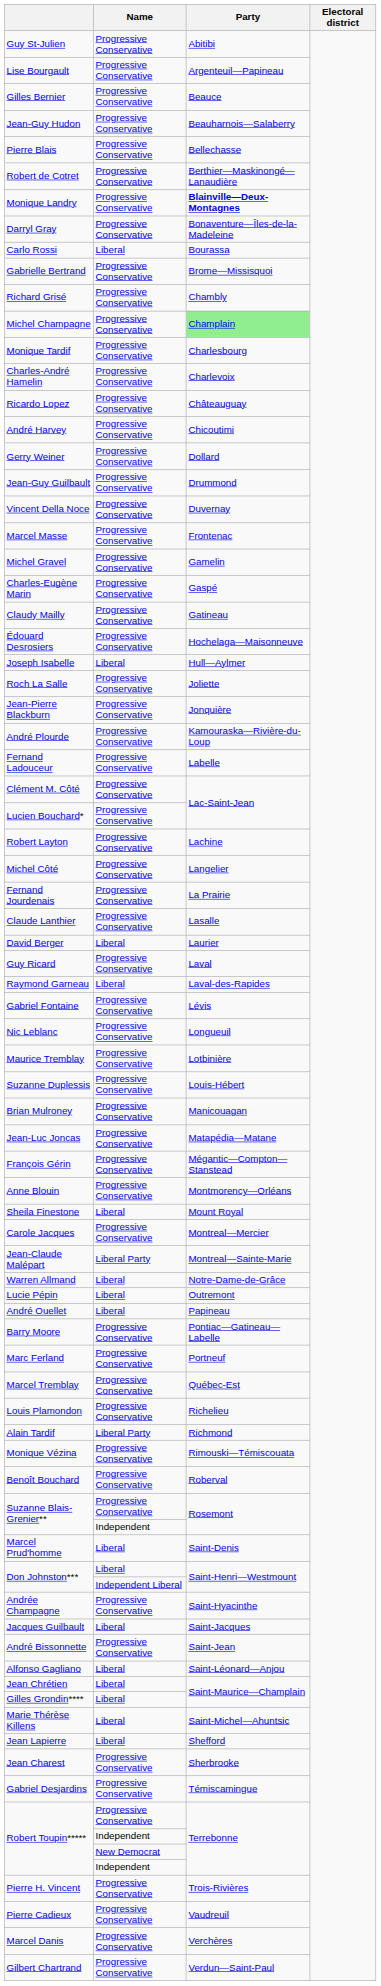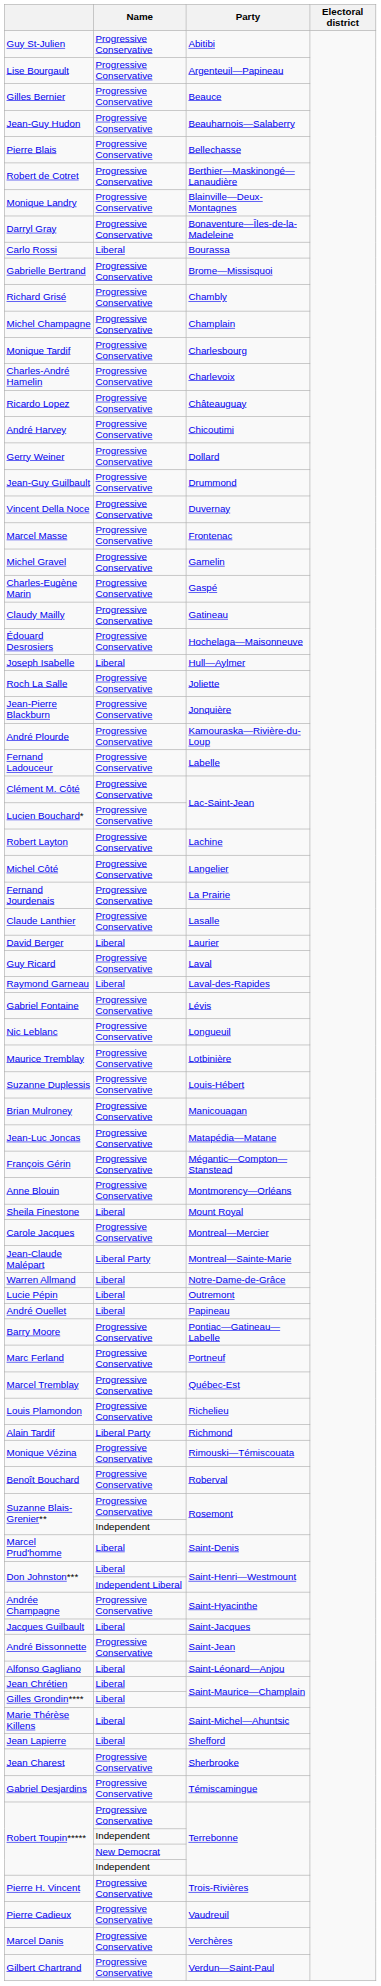(228, 202) bold -> (226, 202) normal
(212, 324) lightgreen background -> (212, 324) no background
